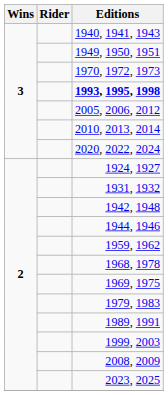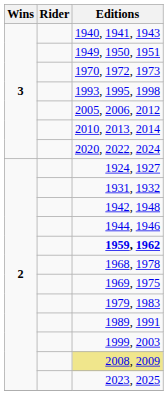(117, 91) bold -> (117, 91) normal
(133, 245) normal -> (133, 245) bold
(133, 361) no background -> (133, 361) khaki background
